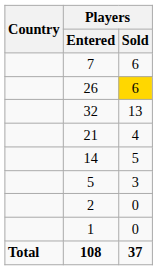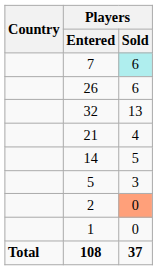(135, 64) no background -> (135, 64) paleturquoise background
(135, 88) gold background -> (135, 88) no background
(135, 205) no background -> (135, 205) lightsalmon background
